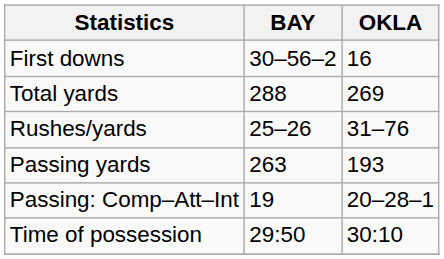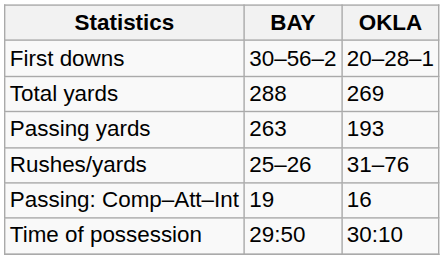(359, 58) 16 -> (390, 58) 20–28–1
rows swapped: (78, 129) <-> (80, 164)
(390, 200) 20–28–1 -> (359, 200) 16
